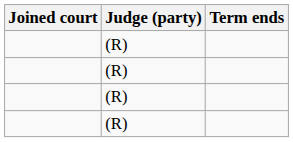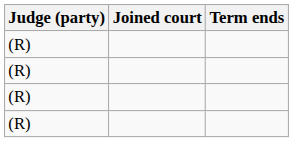columns swapped: (154, 17) <-> (53, 17)
